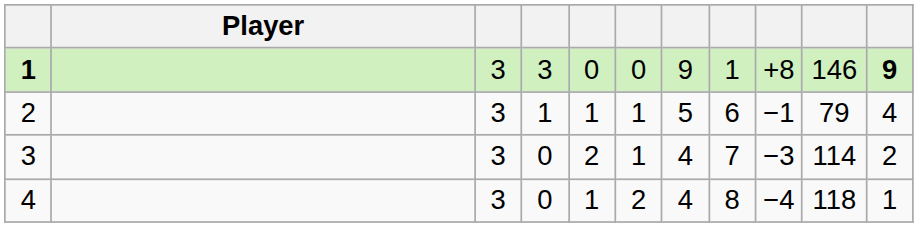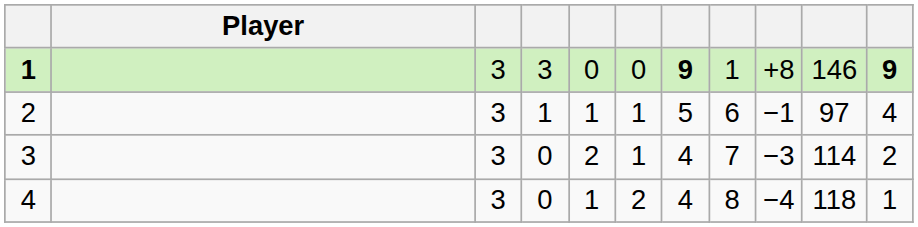(685, 69) normal -> (685, 69) bold
(834, 112) 79 -> (834, 112) 97
